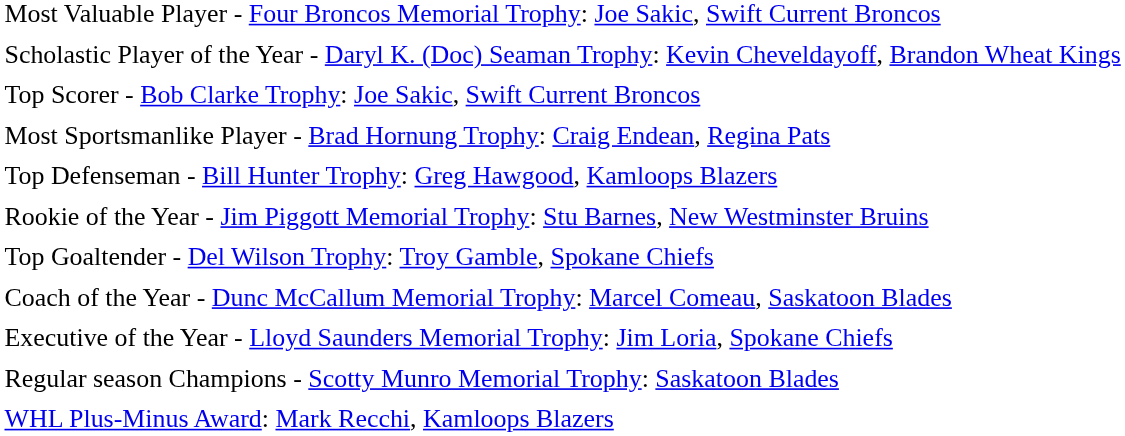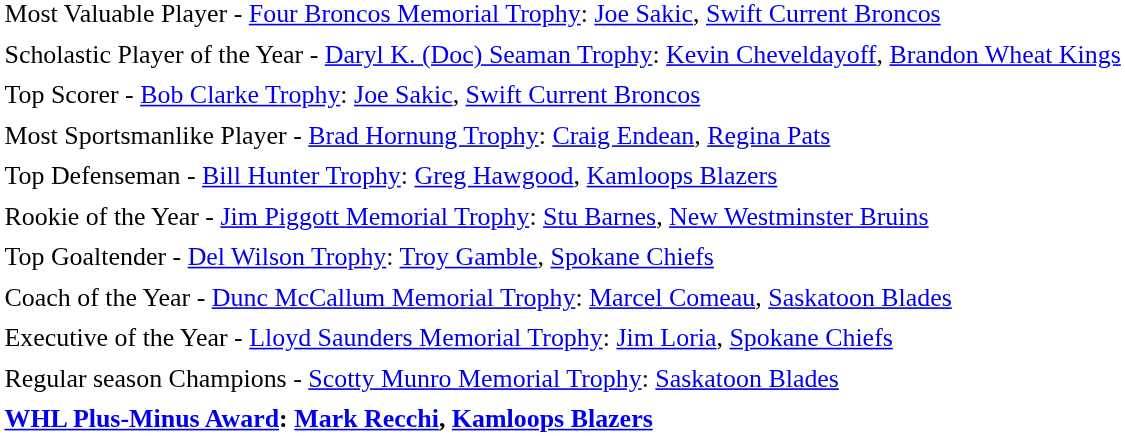(309, 418) normal -> (329, 418) bold
